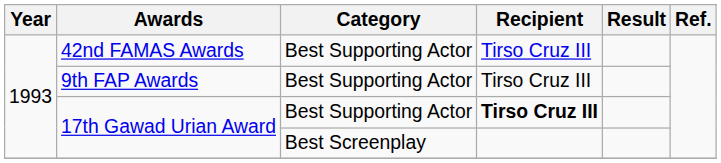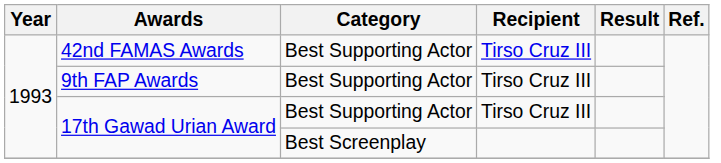(540, 111) bold -> (536, 111) normal
